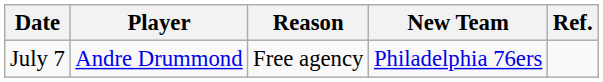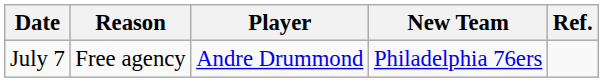columns swapped: (159, 22) <-> (308, 22)
